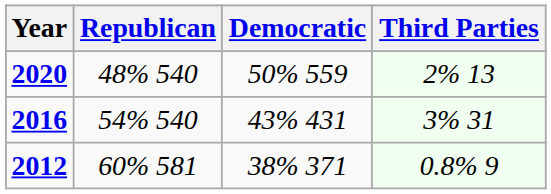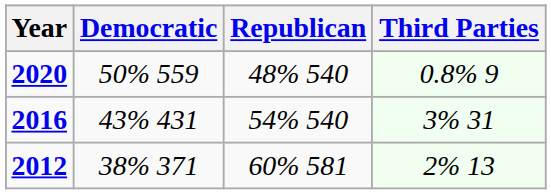columns swapped: (148, 28) <-> (298, 28)
(459, 74) 2% 13 -> (459, 74) 0.8% 9
(459, 165) 0.8% 9 -> (459, 165) 2% 13
